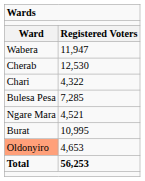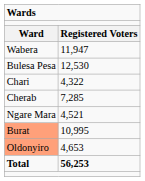(21, 66) Cherab -> (31, 66) Bulesa Pesa
(31, 98) Bulesa Pesa -> (21, 98) Cherab
(18, 131) no background -> (18, 131) lightsalmon background
